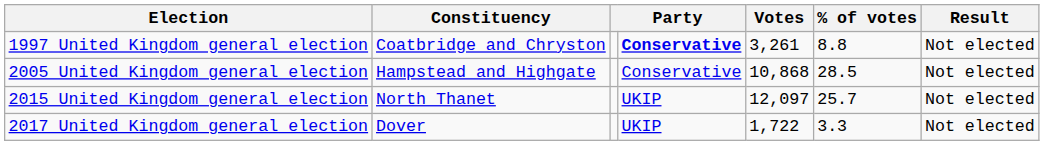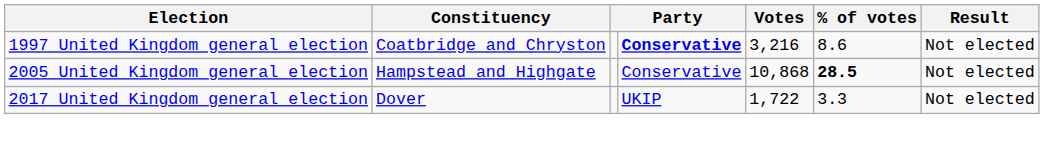(774, 45) 3,261 -> (774, 45) 3,216
(832, 45) 8.8 -> (832, 45) 8.6
(837, 72) normal -> (837, 72) bold
- row: (188, 100)
